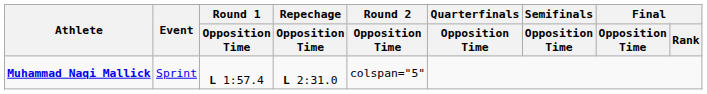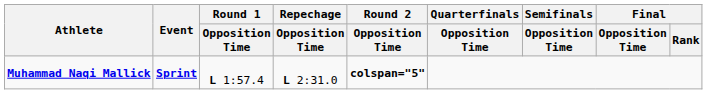(177, 72) normal -> (177, 72) bold
(388, 72) normal -> (388, 72) bold
